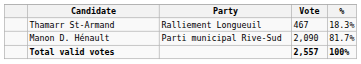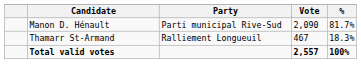rows swapped: (70, 38) <-> (72, 25)
